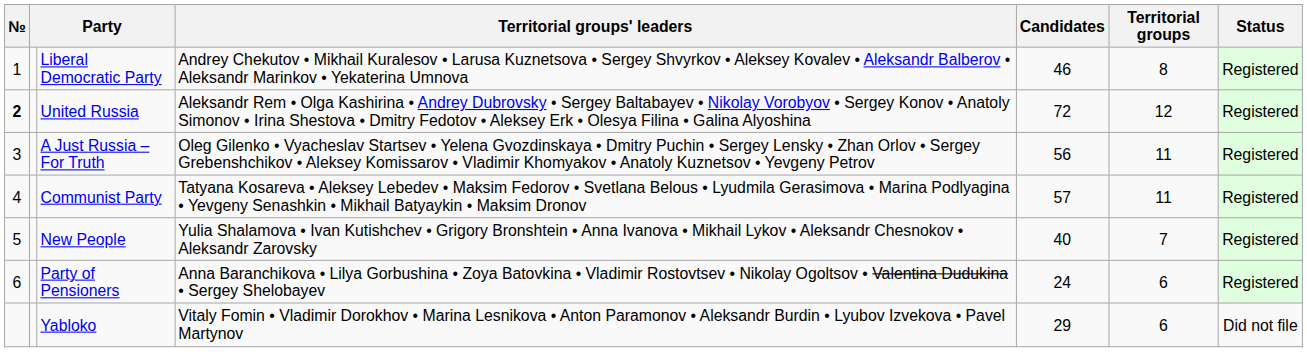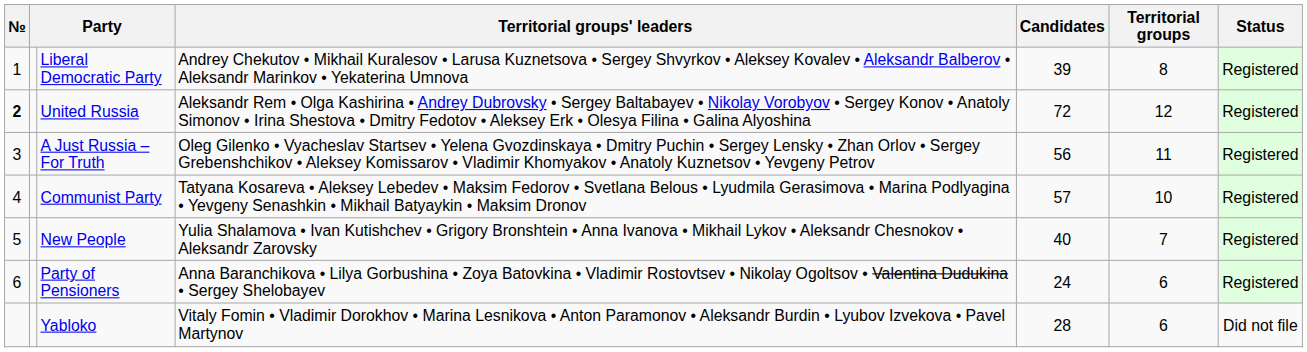(1062, 69) 46 -> (1062, 69) 39
(1164, 197) 11 -> (1164, 197) 10
(1062, 325) 29 -> (1062, 325) 28
